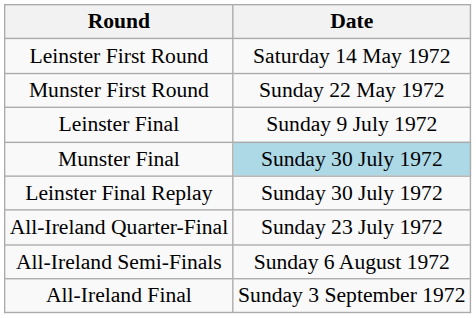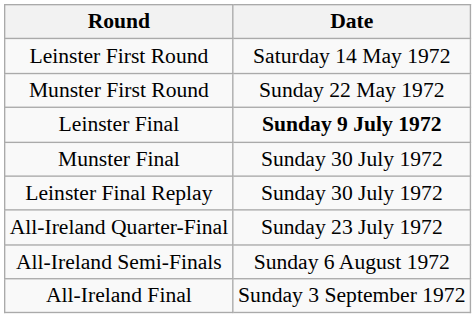(352, 124) normal -> (352, 124) bold
(352, 158) lightblue background -> (352, 158) no background
